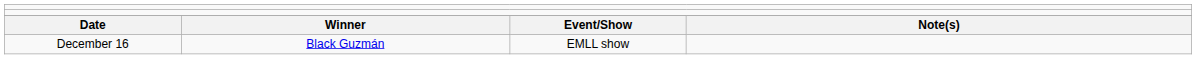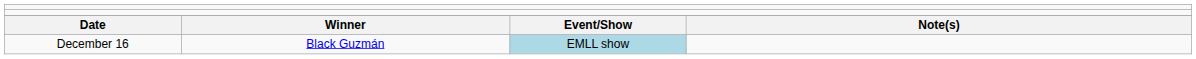(598, 44) no background -> (598, 44) lightblue background
